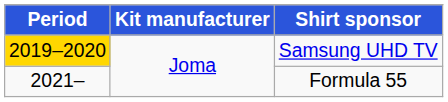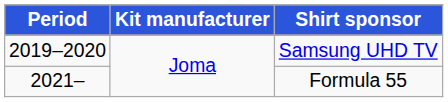(58, 50) gold background -> (58, 50) no background
